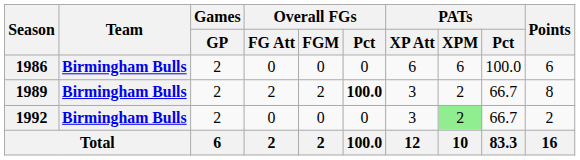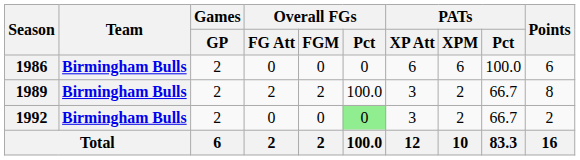(364, 92) bold -> (364, 92) normal
(364, 117) no background -> (364, 117) lightgreen background
(460, 117) lightgreen background -> (460, 117) no background
